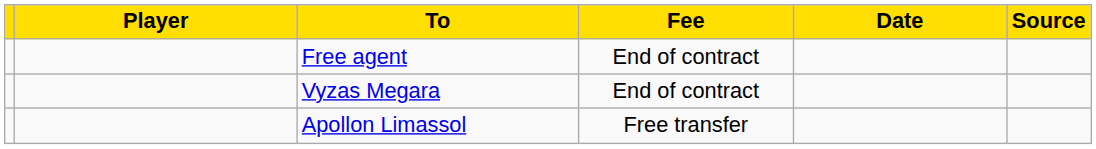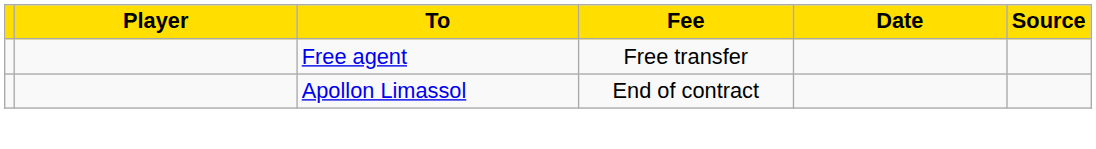(686, 56) End of contract -> (686, 56) Free transfer
- row: (371, 90)
(686, 125) Free transfer -> (686, 90) End of contract
